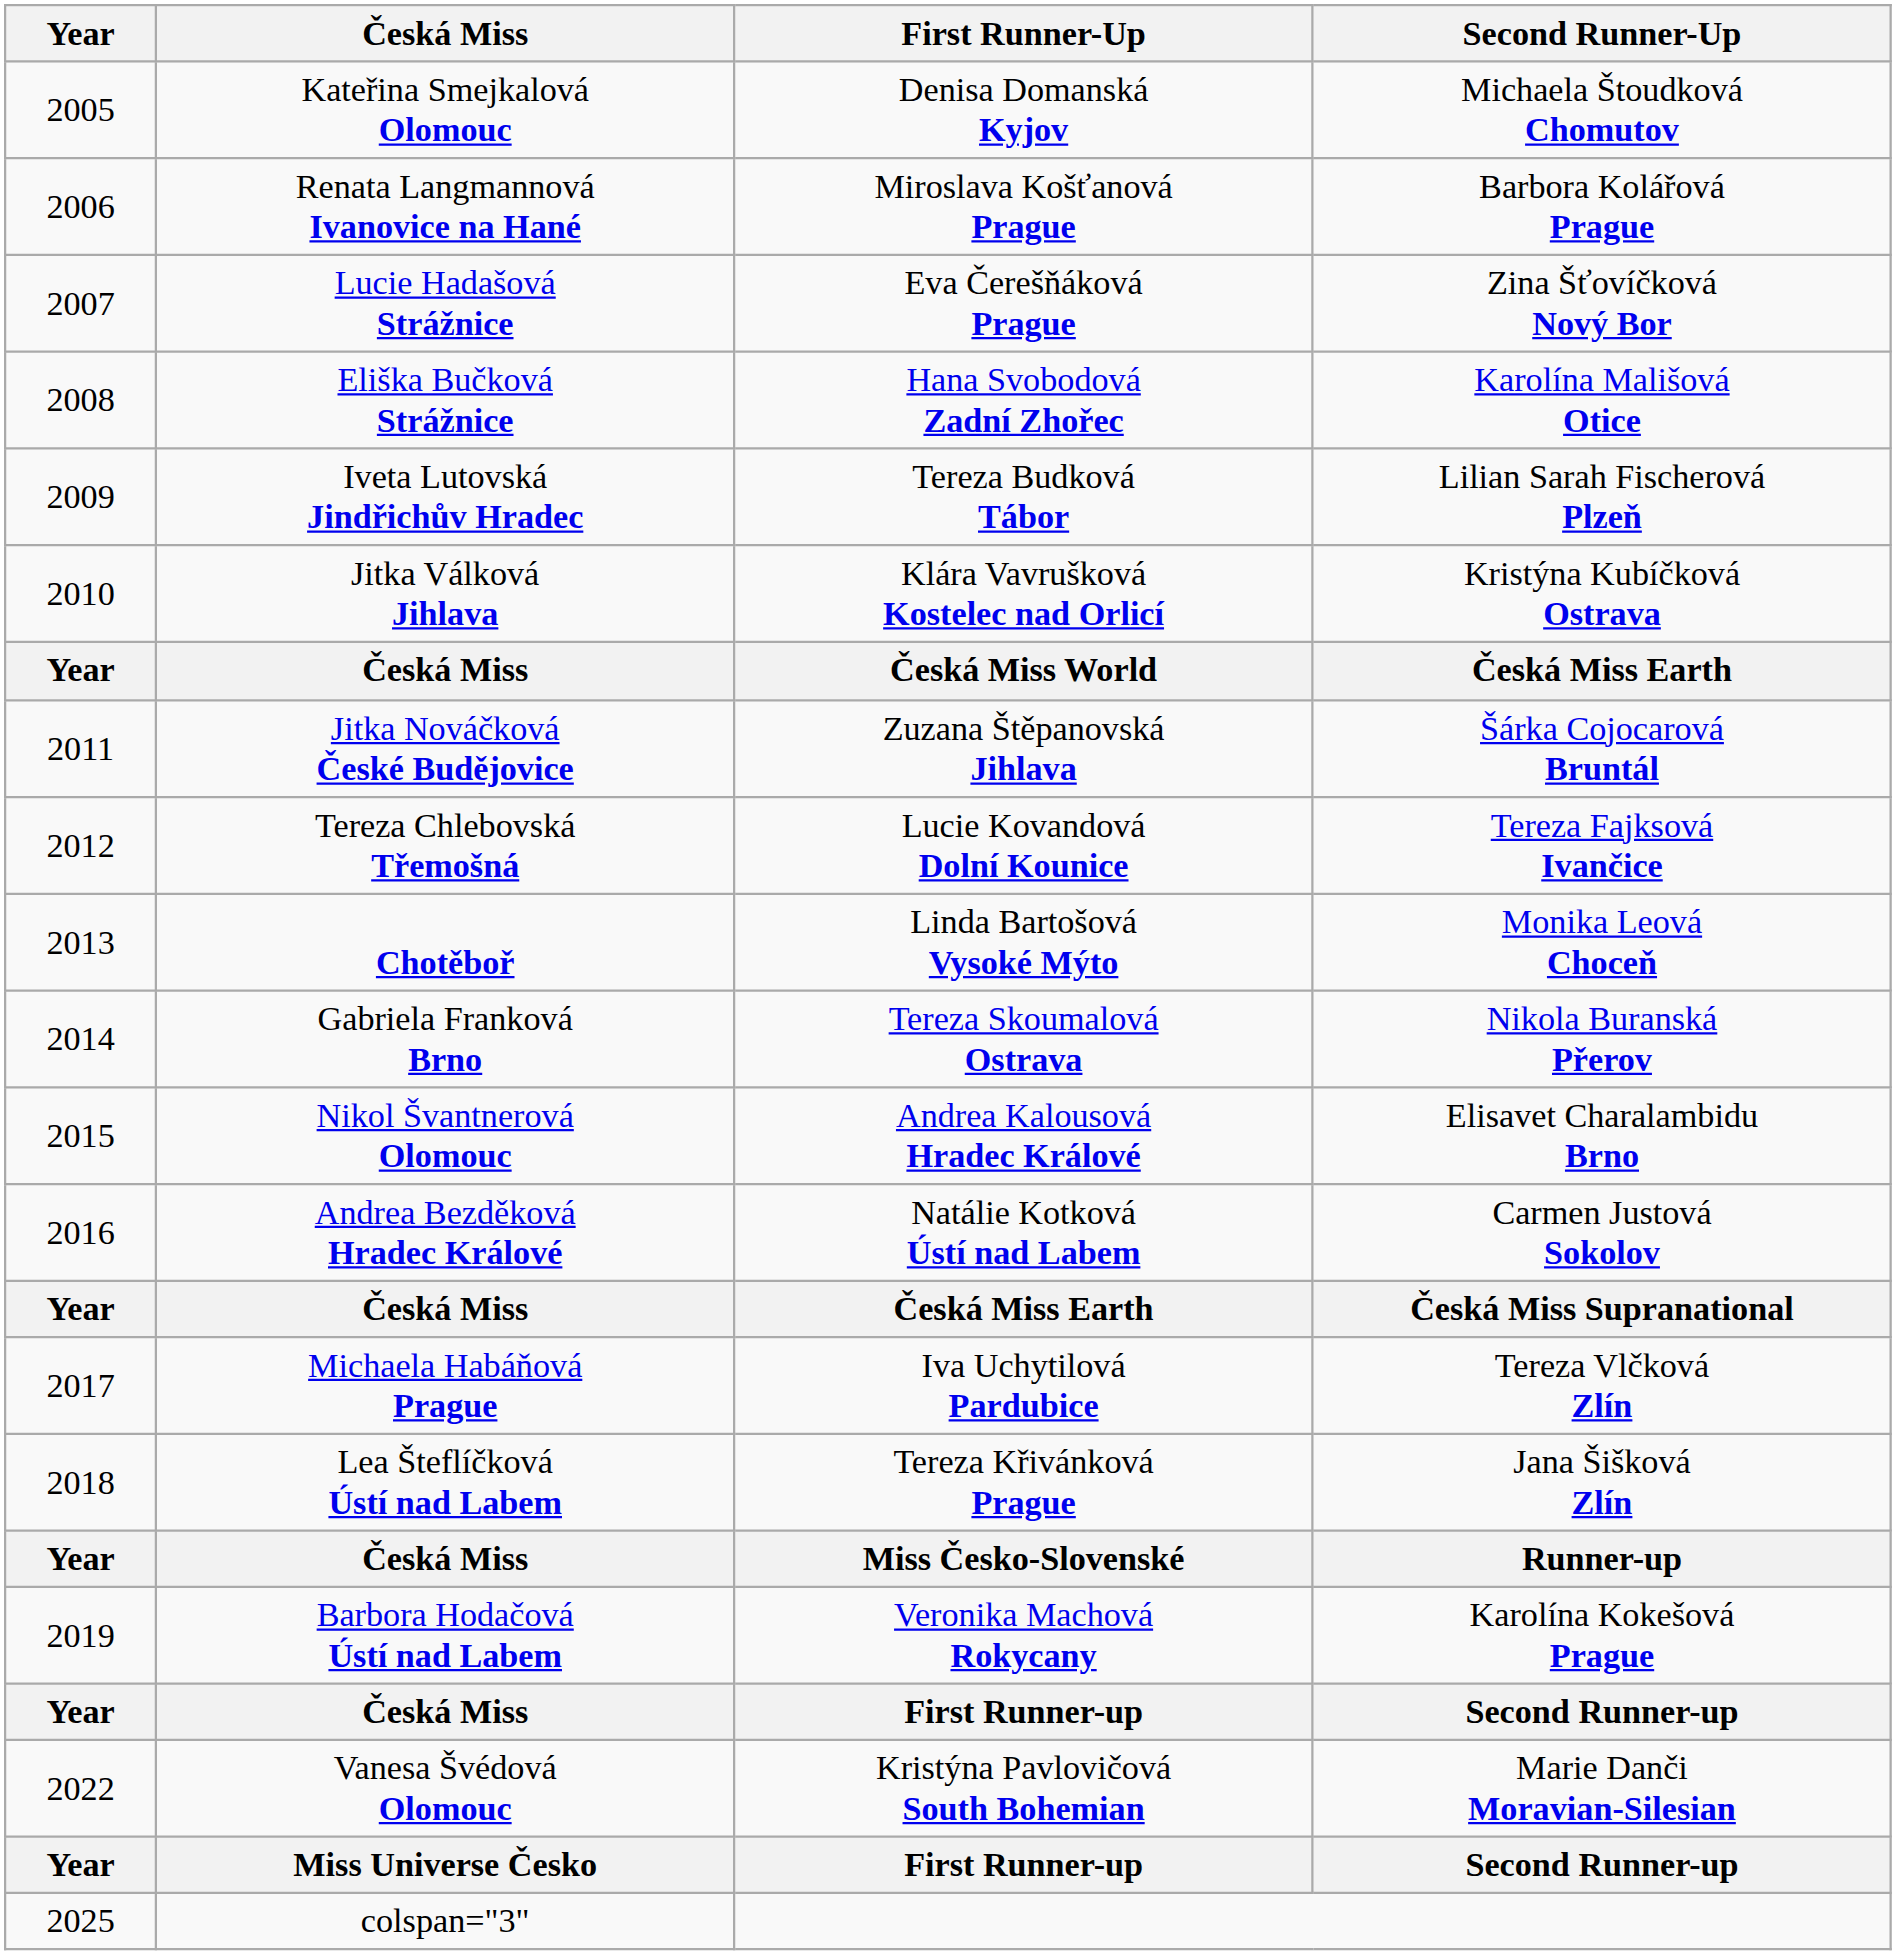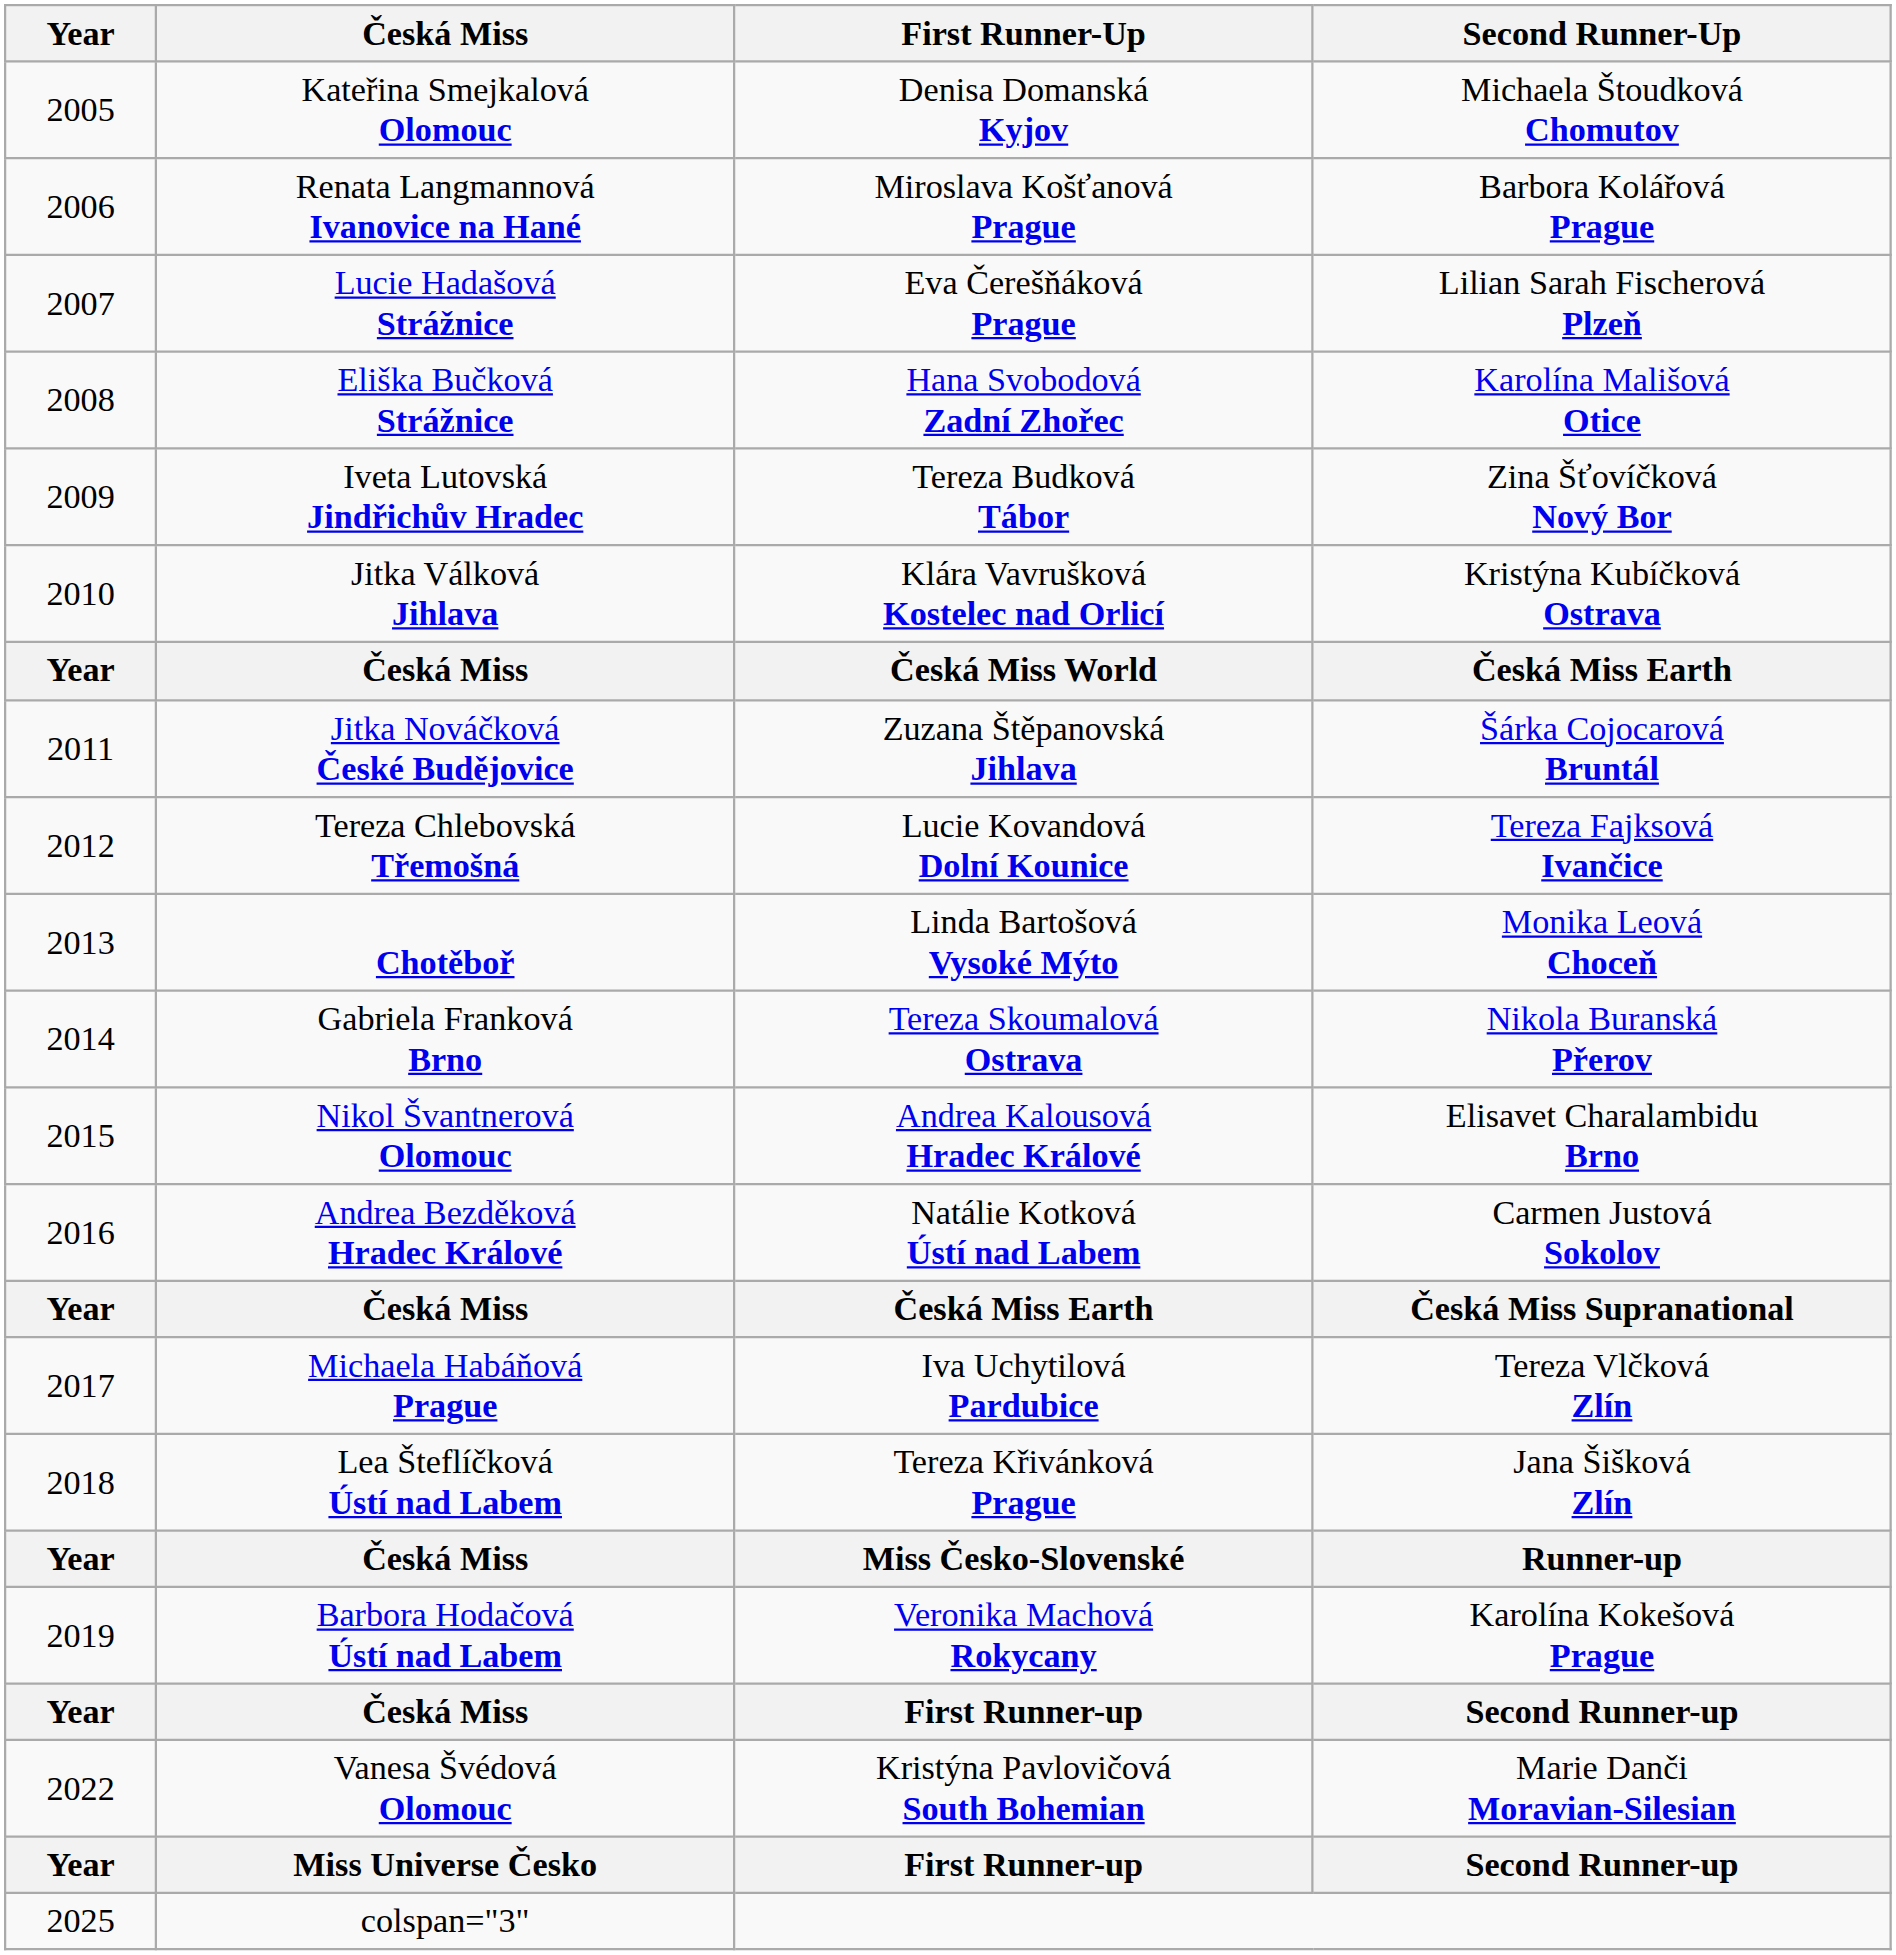(1602, 303) Zina Šťovíčková Nový Bor -> (1602, 303) Lilian Sarah Fischerová Plzeň
(1602, 497) Lilian Sarah Fischerová Plzeň -> (1602, 497) Zina Šťovíčková Nový Bor
